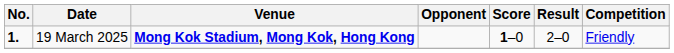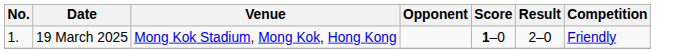(13, 37) bold -> (13, 37) normal
(275, 37) bold -> (265, 37) normal
